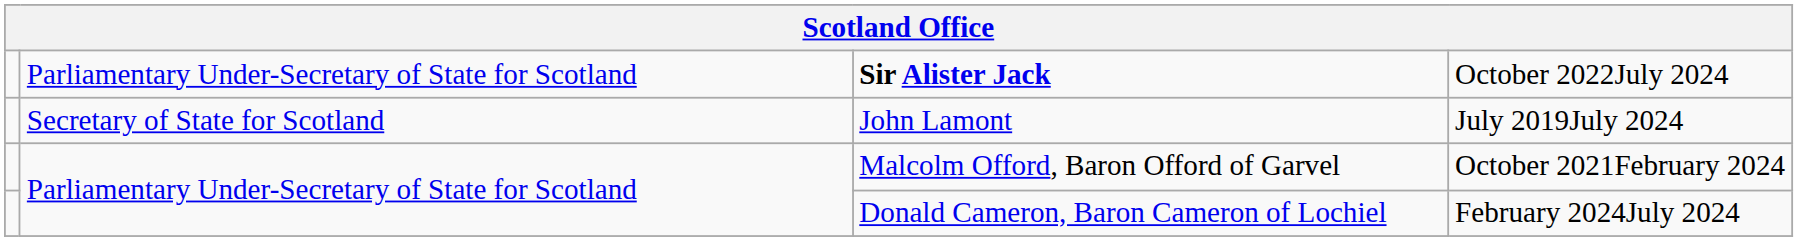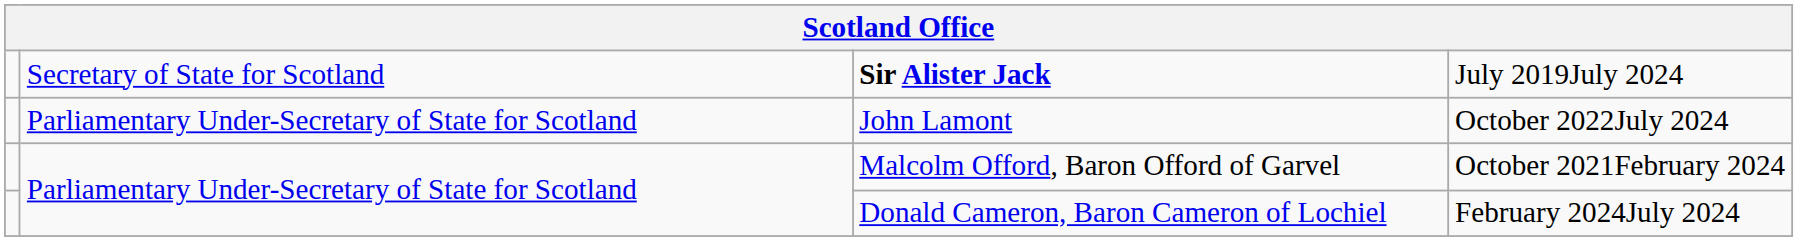(332, 73) Parliamentary Under-Secretary of State for Scotland -> (206, 73) Secretary of State for Scotland
(1592, 73) October 2022July 2024 -> (1569, 73) July 2019July 2024
(206, 119) Secretary of State for Scotland -> (332, 119) Parliamentary Under-Secretary of State for Scotland
(1569, 119) July 2019July 2024 -> (1592, 119) October 2022July 2024
